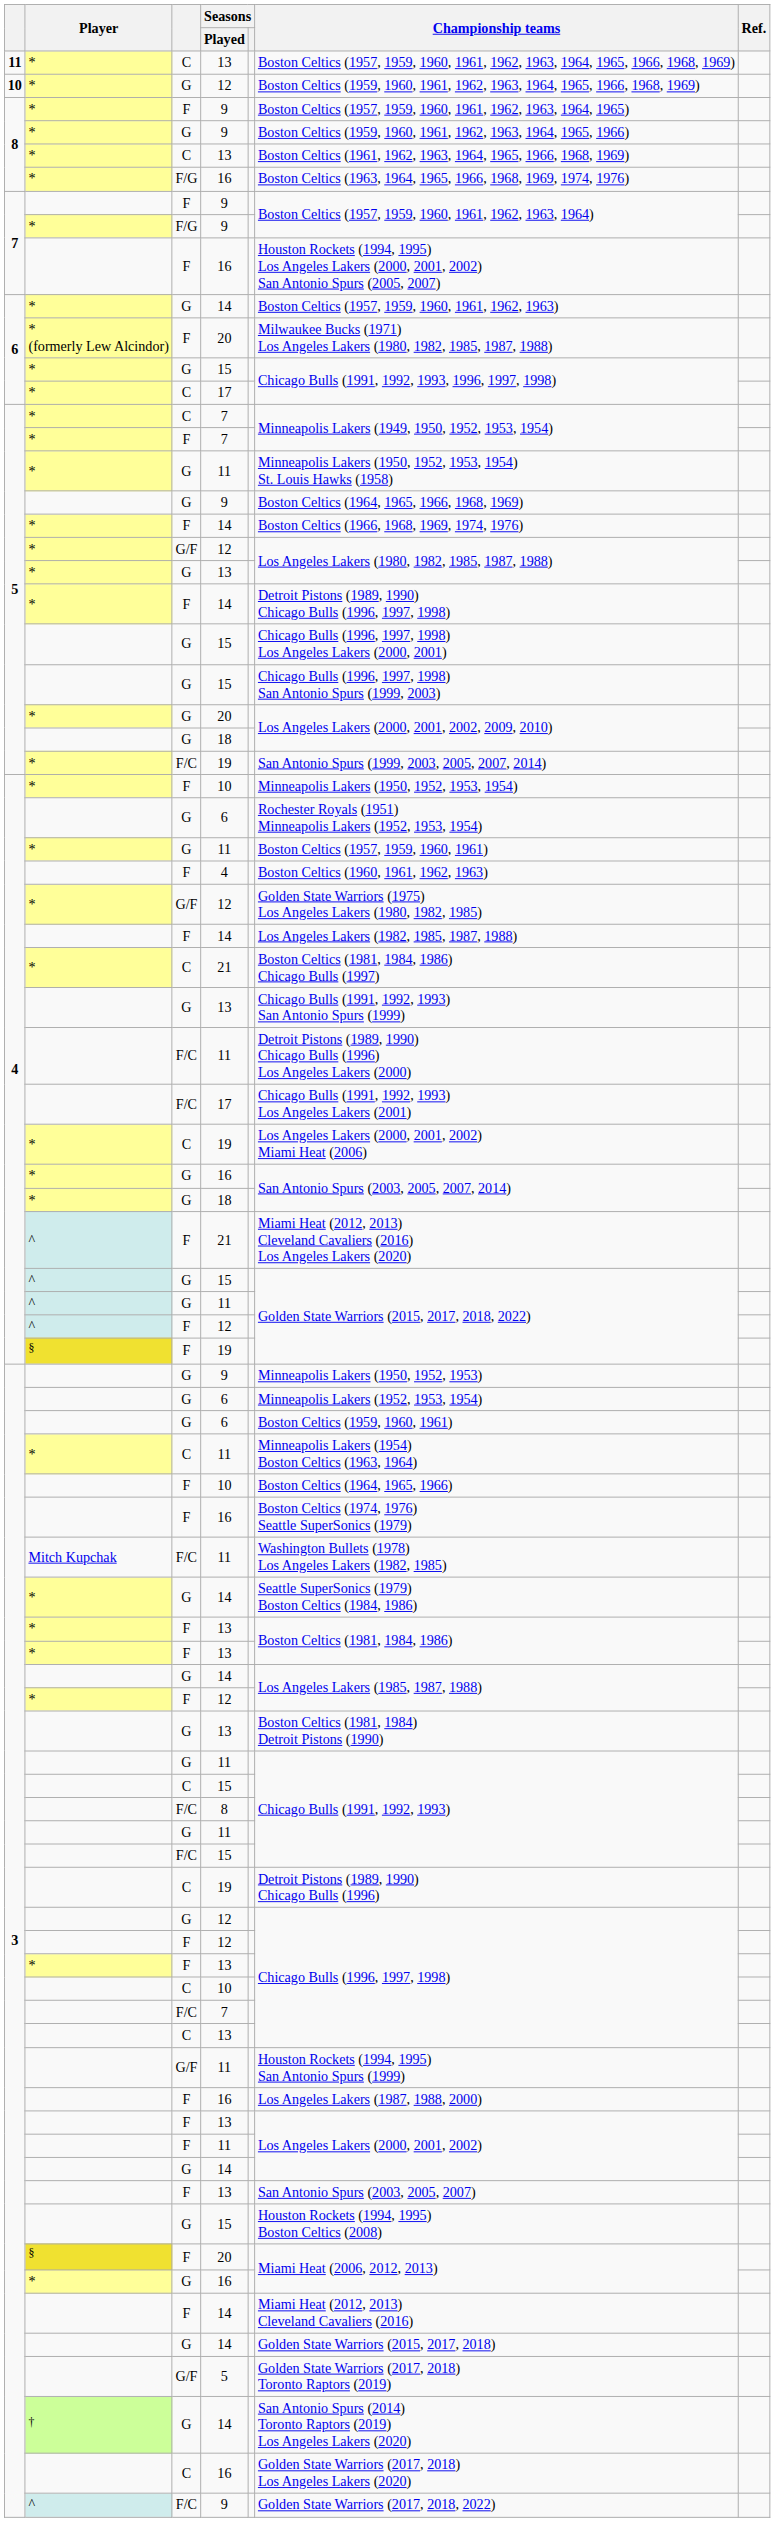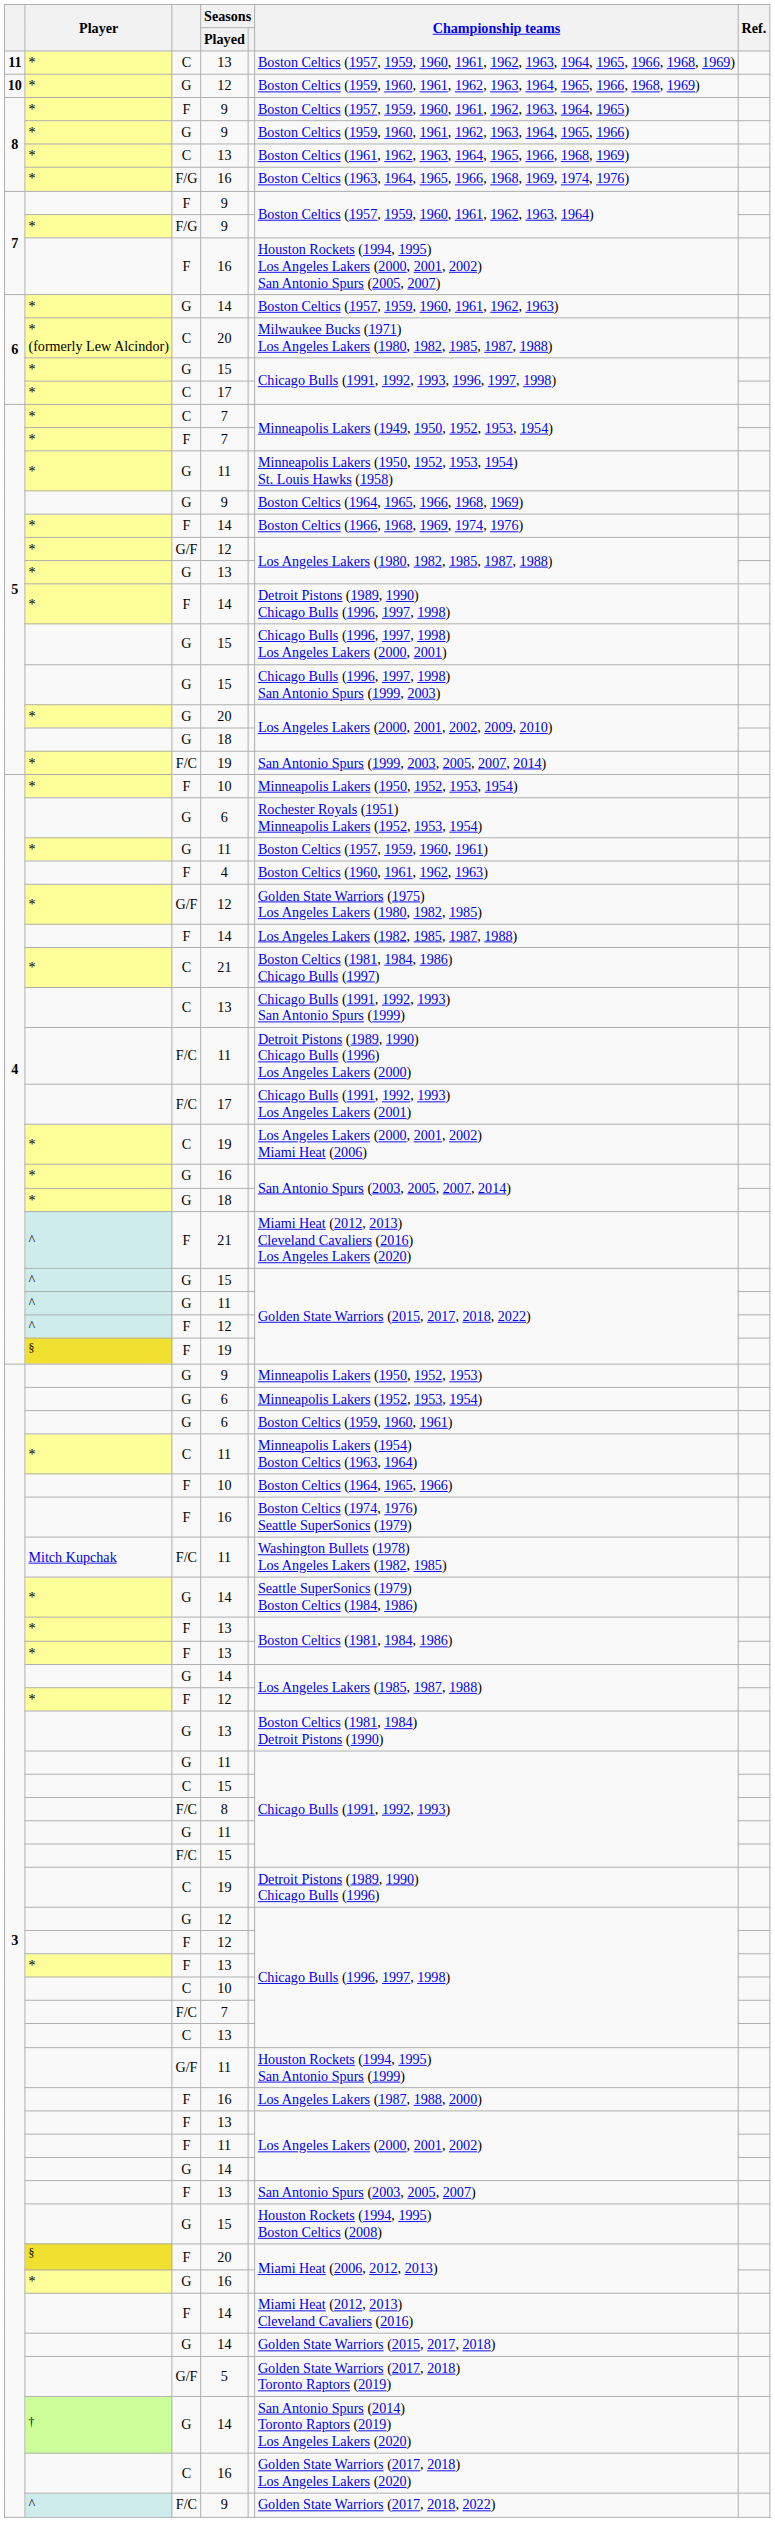(186, 337) F -> (186, 337) C
(186, 1007) G -> (186, 1007) C
